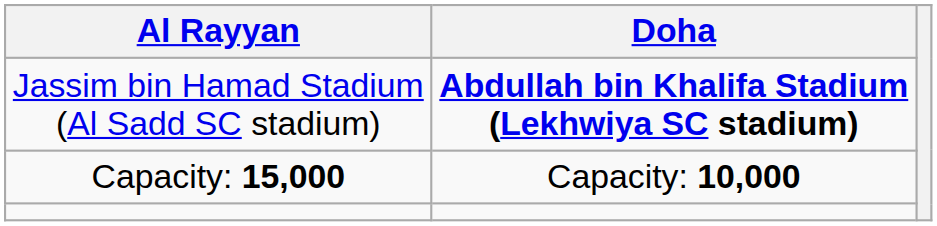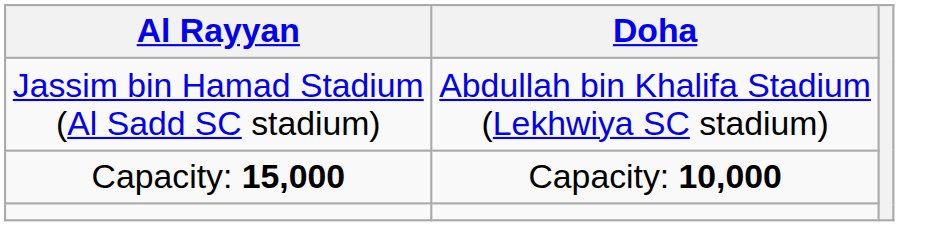(674, 103) bold -> (655, 103) normal
